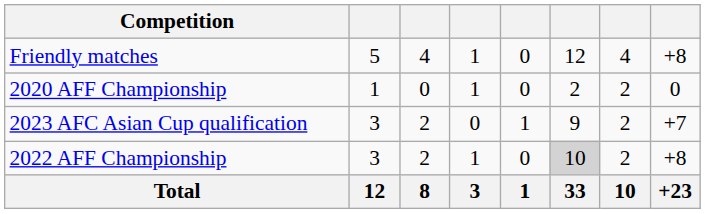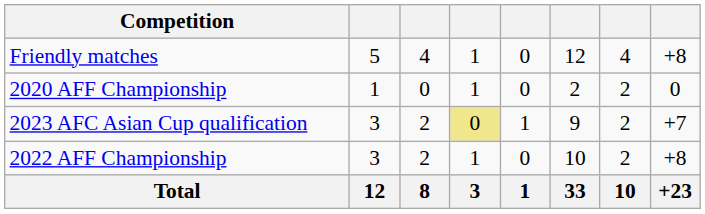(475, 123) no background -> (475, 123) khaki background
(575, 157) lightgrey background -> (575, 157) no background
